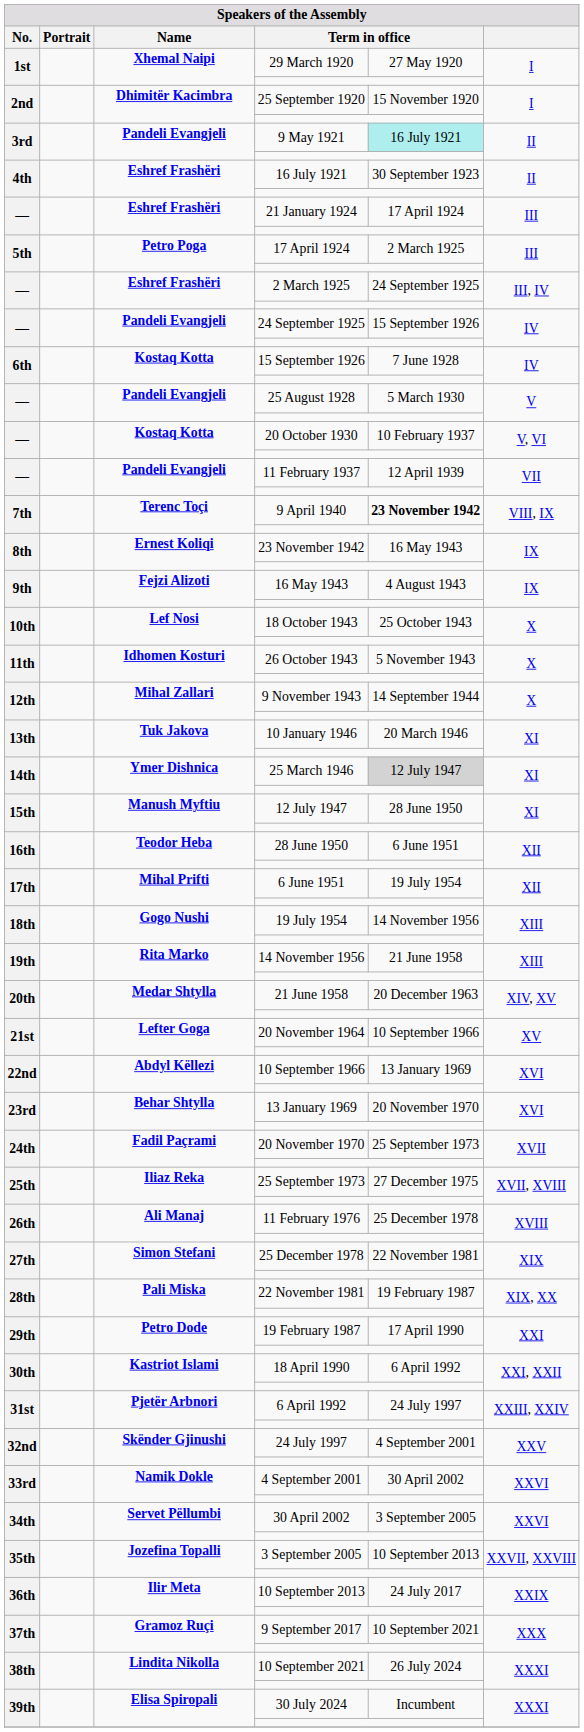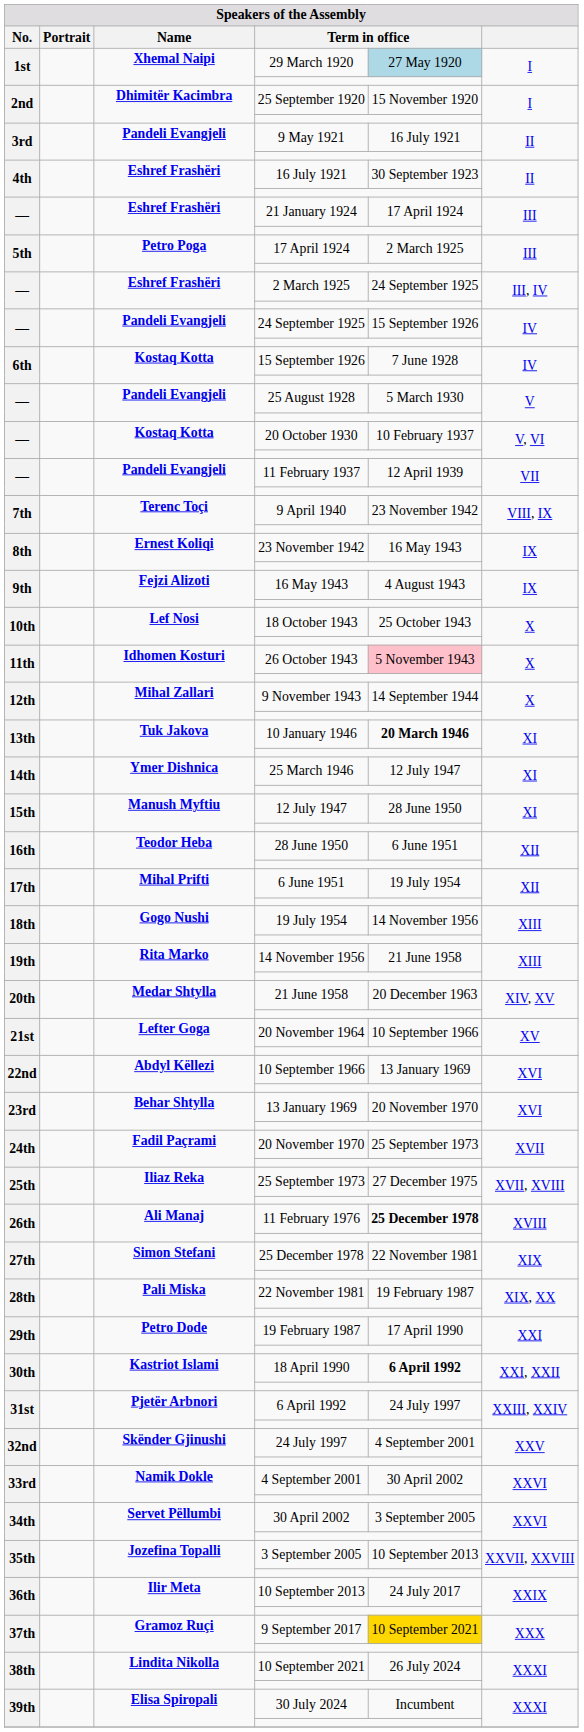(426, 62) no background -> (425, 62) lightblue background
(426, 137) paleturquoise background -> (425, 137) no background
(426, 510) bold -> (425, 510) normal
(426, 659) no background -> (425, 659) pink background
(426, 734) normal -> (425, 734) bold
(426, 771) lightgrey background -> (425, 771) no background
(426, 1218) normal -> (425, 1218) bold
(426, 1368) normal -> (425, 1368) bold
(426, 1629) no background -> (425, 1629) gold background
